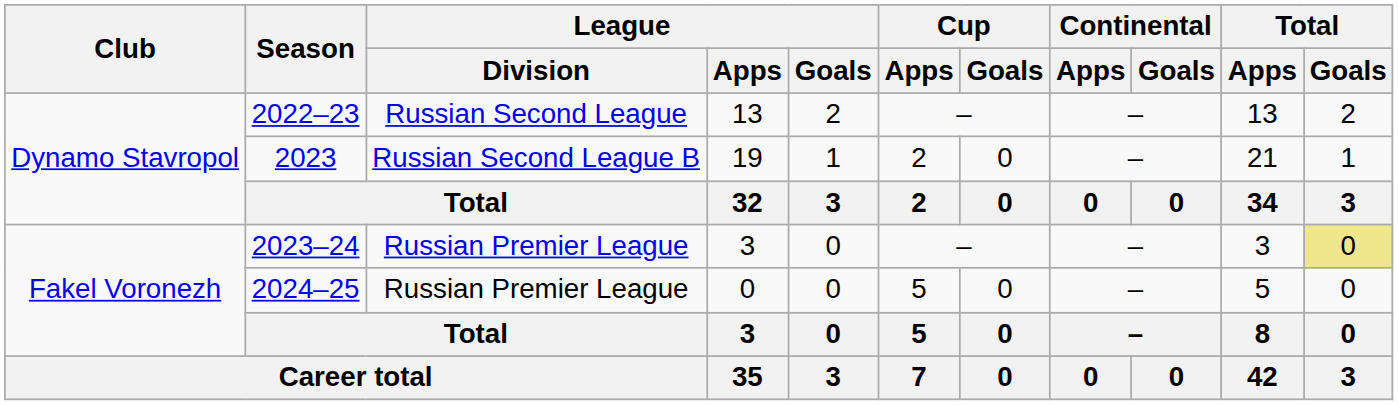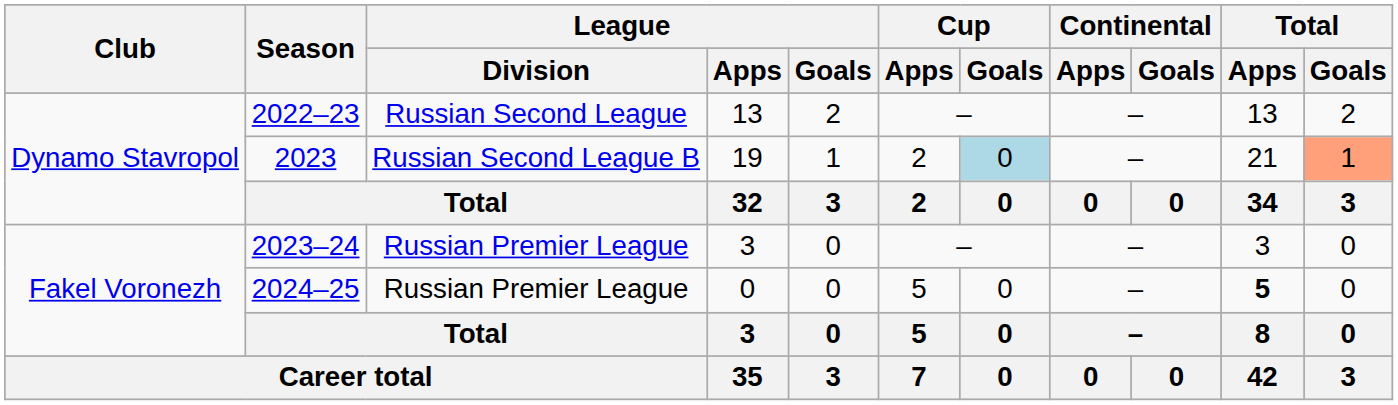(1005, 158) no background -> (1005, 158) lightblue background
(1348, 158) no background -> (1348, 158) lightsalmon background
(1348, 245) khaki background -> (1348, 245) no background
(1262, 289) normal -> (1262, 289) bold
